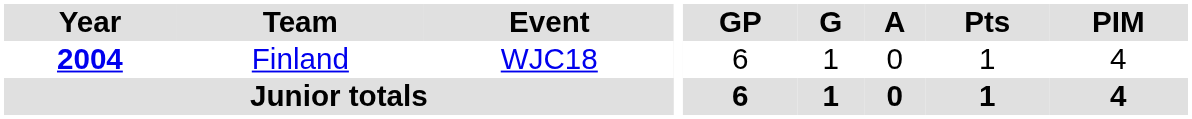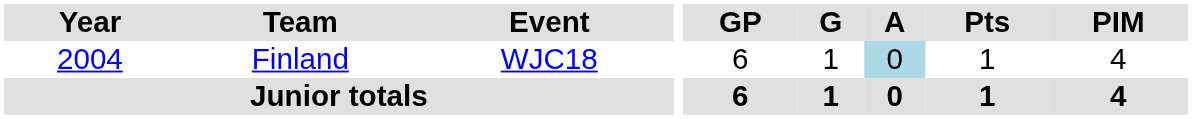(90, 59) bold -> (90, 59) normal
(895, 59) no background -> (895, 59) lightblue background
